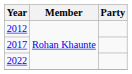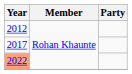(17, 61) no background -> (17, 61) lightsalmon background
